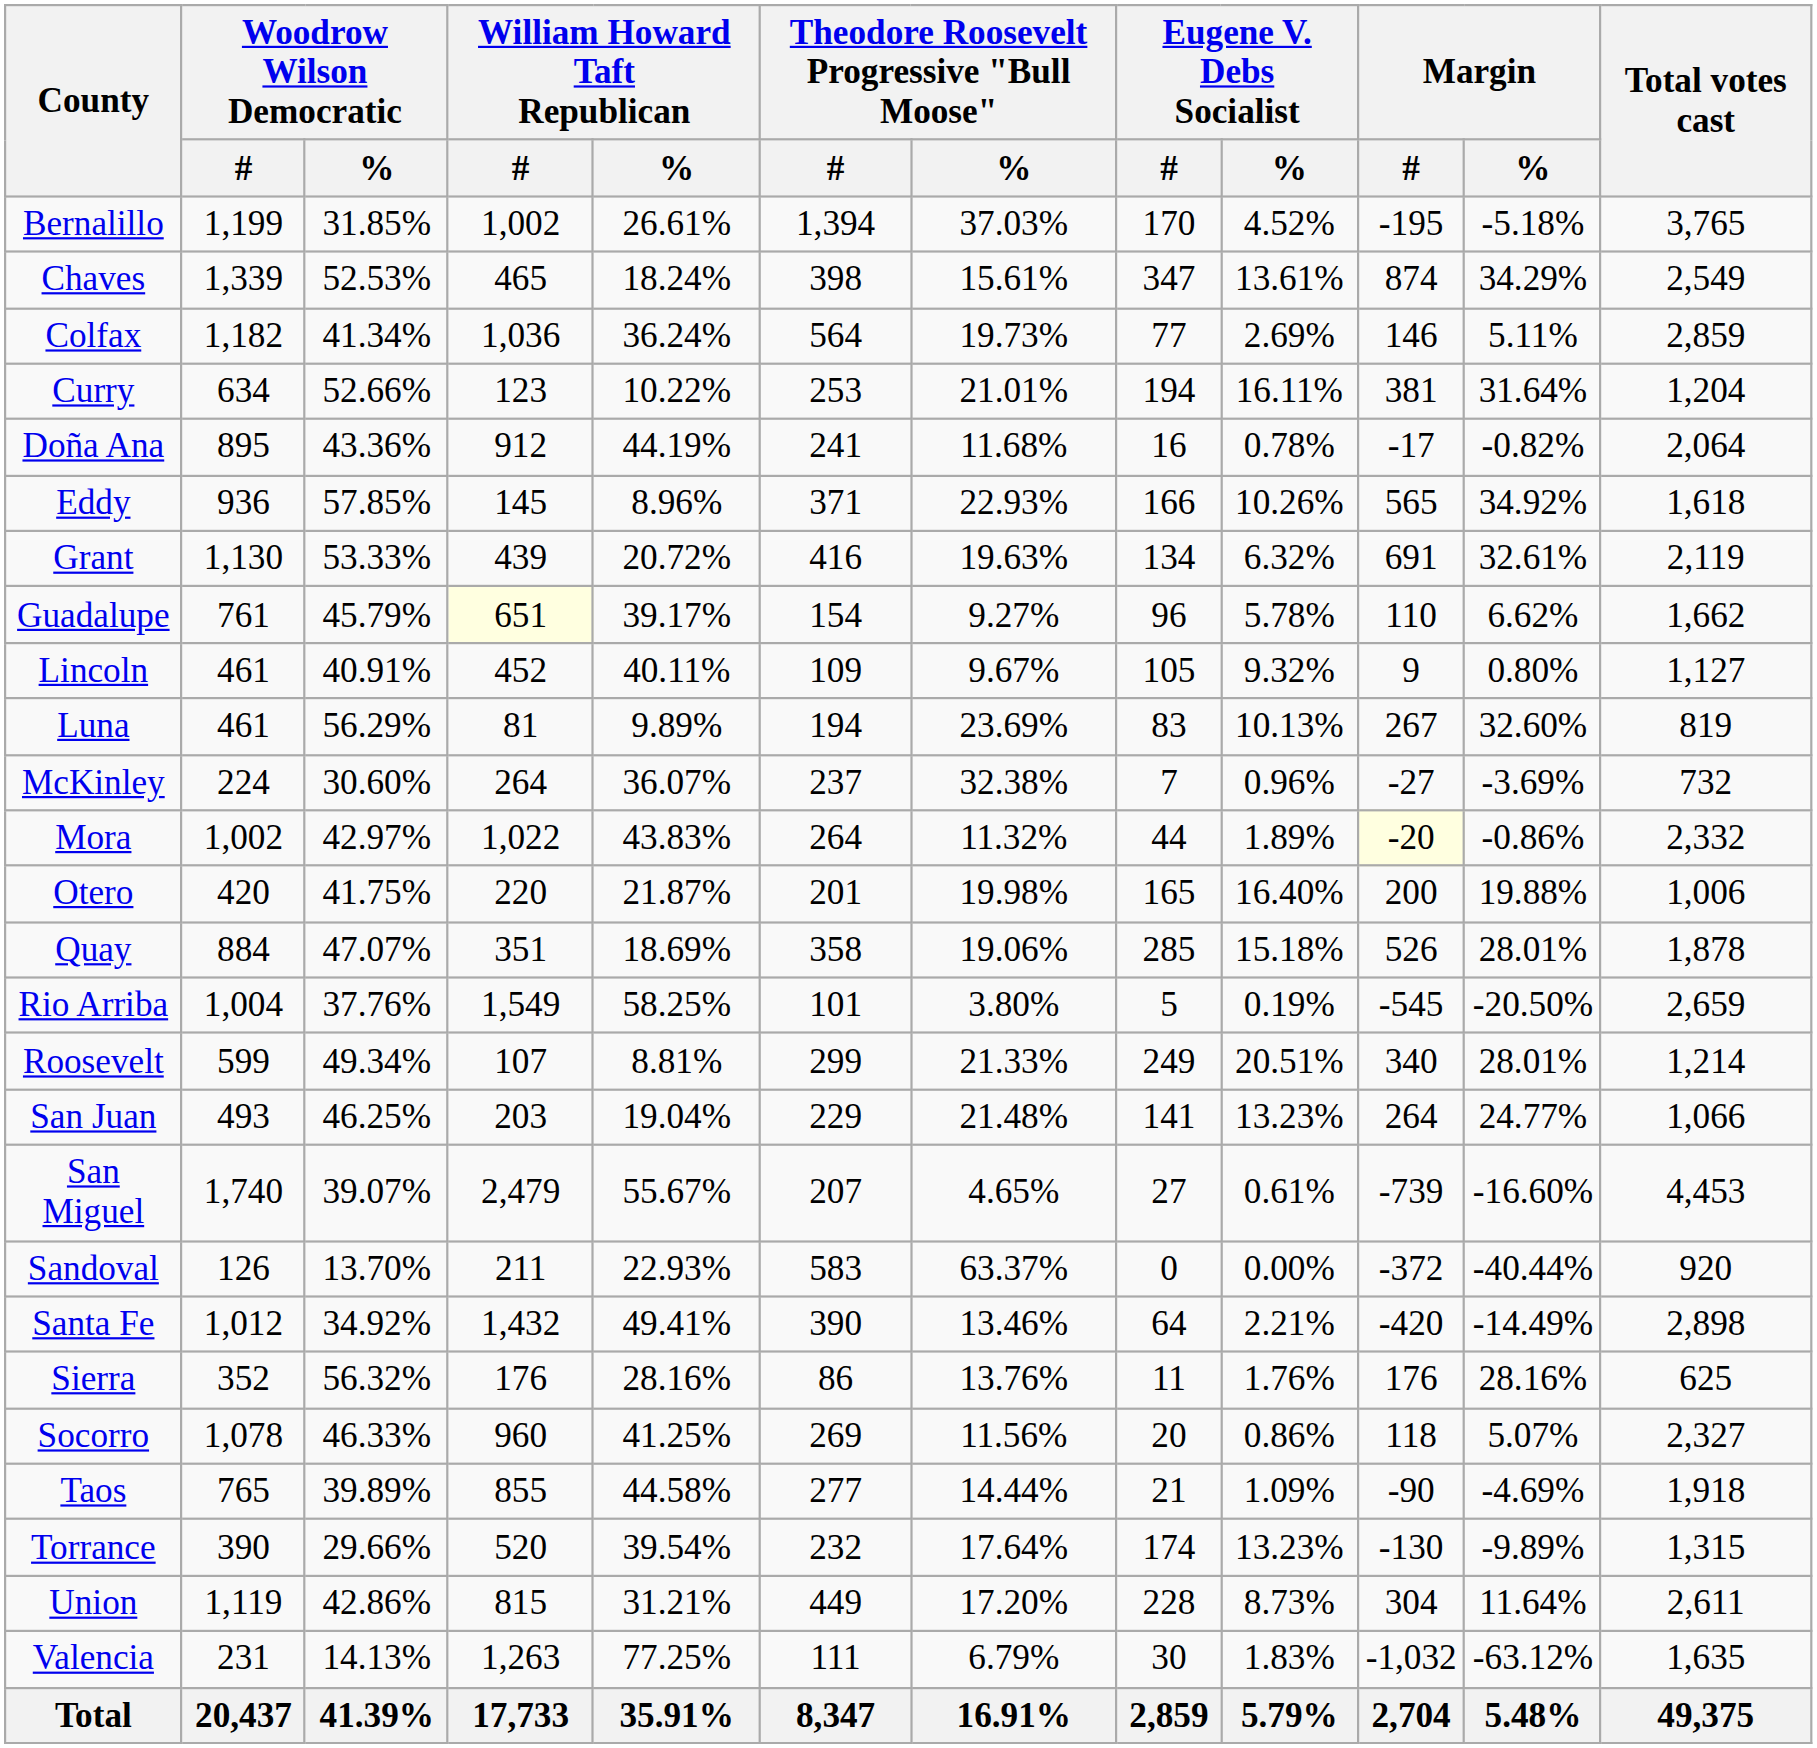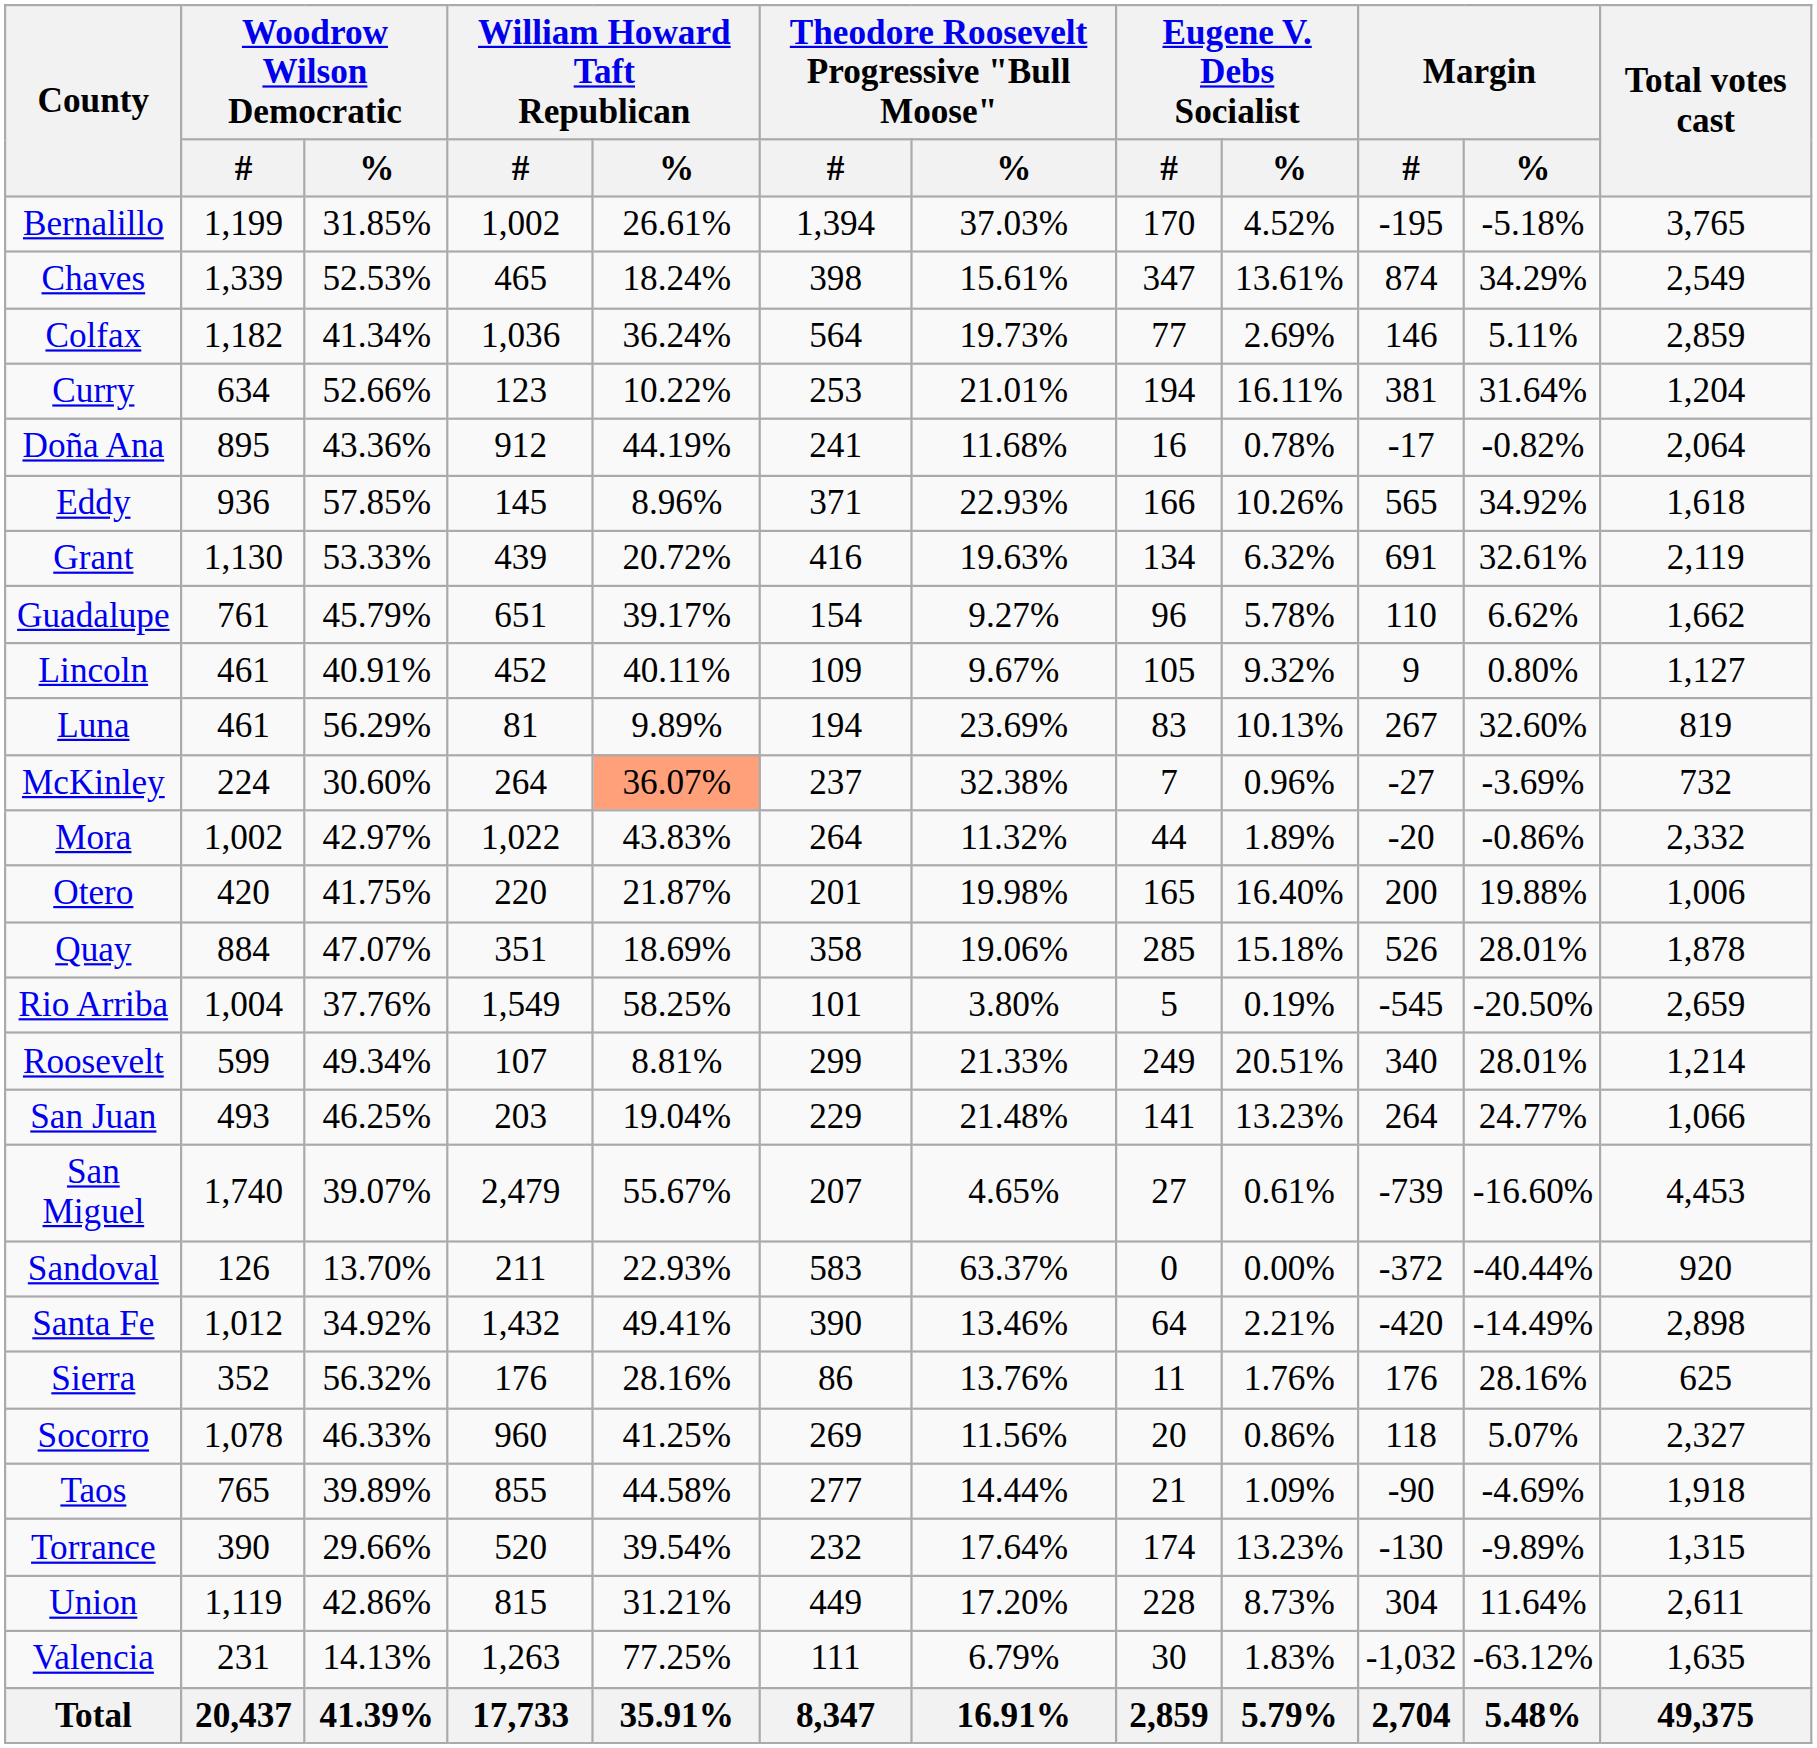(521, 614) lightyellow background -> (521, 614) no background
(677, 781) no background -> (677, 781) lightsalmon background
(1411, 837) lightyellow background -> (1411, 837) no background
